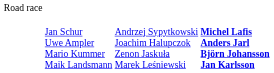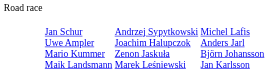(235, 48) bold -> (232, 48) normal
